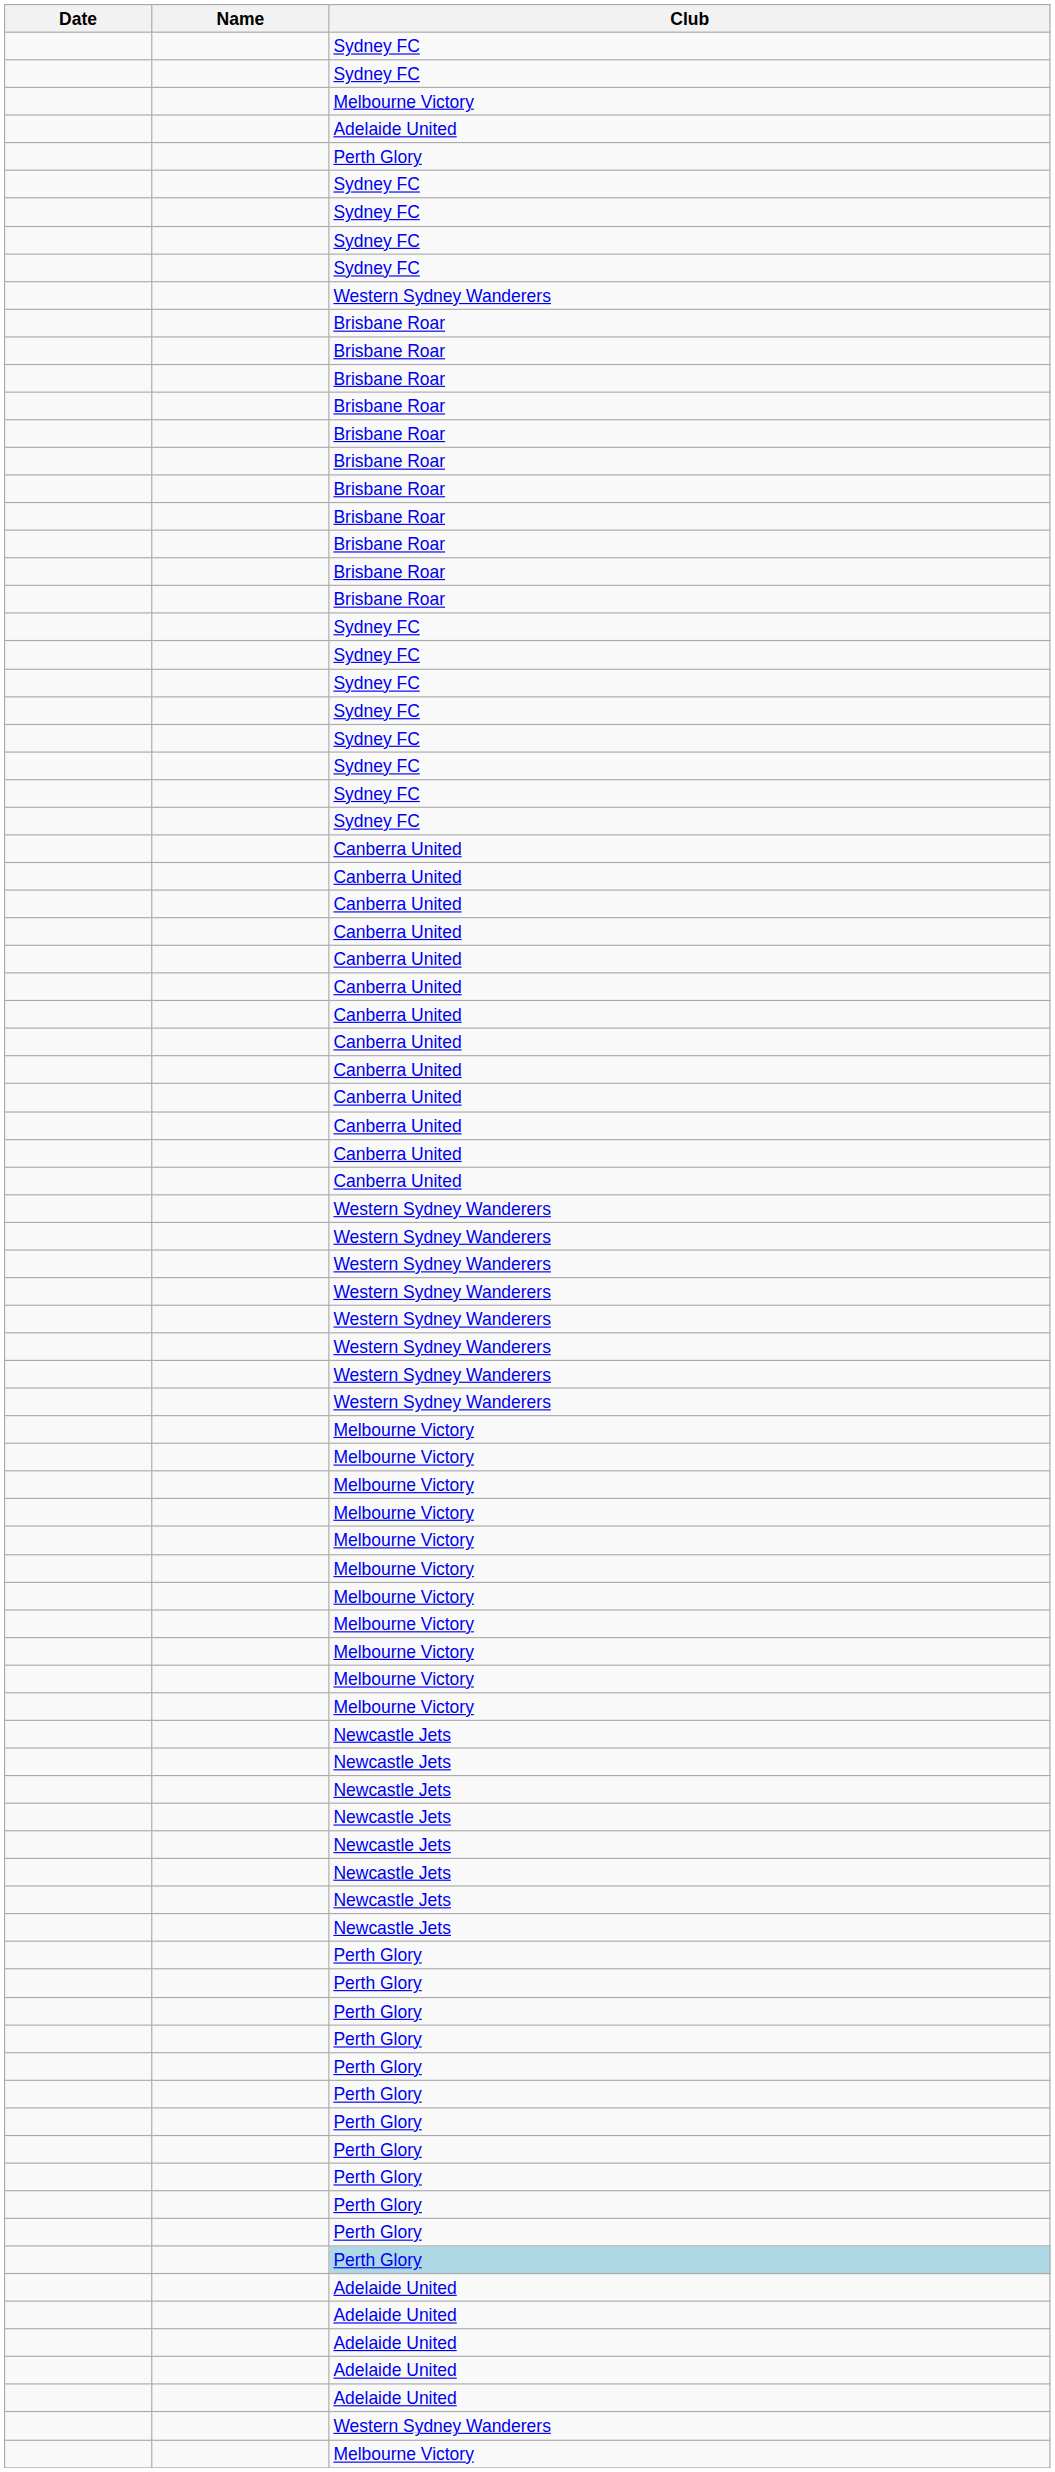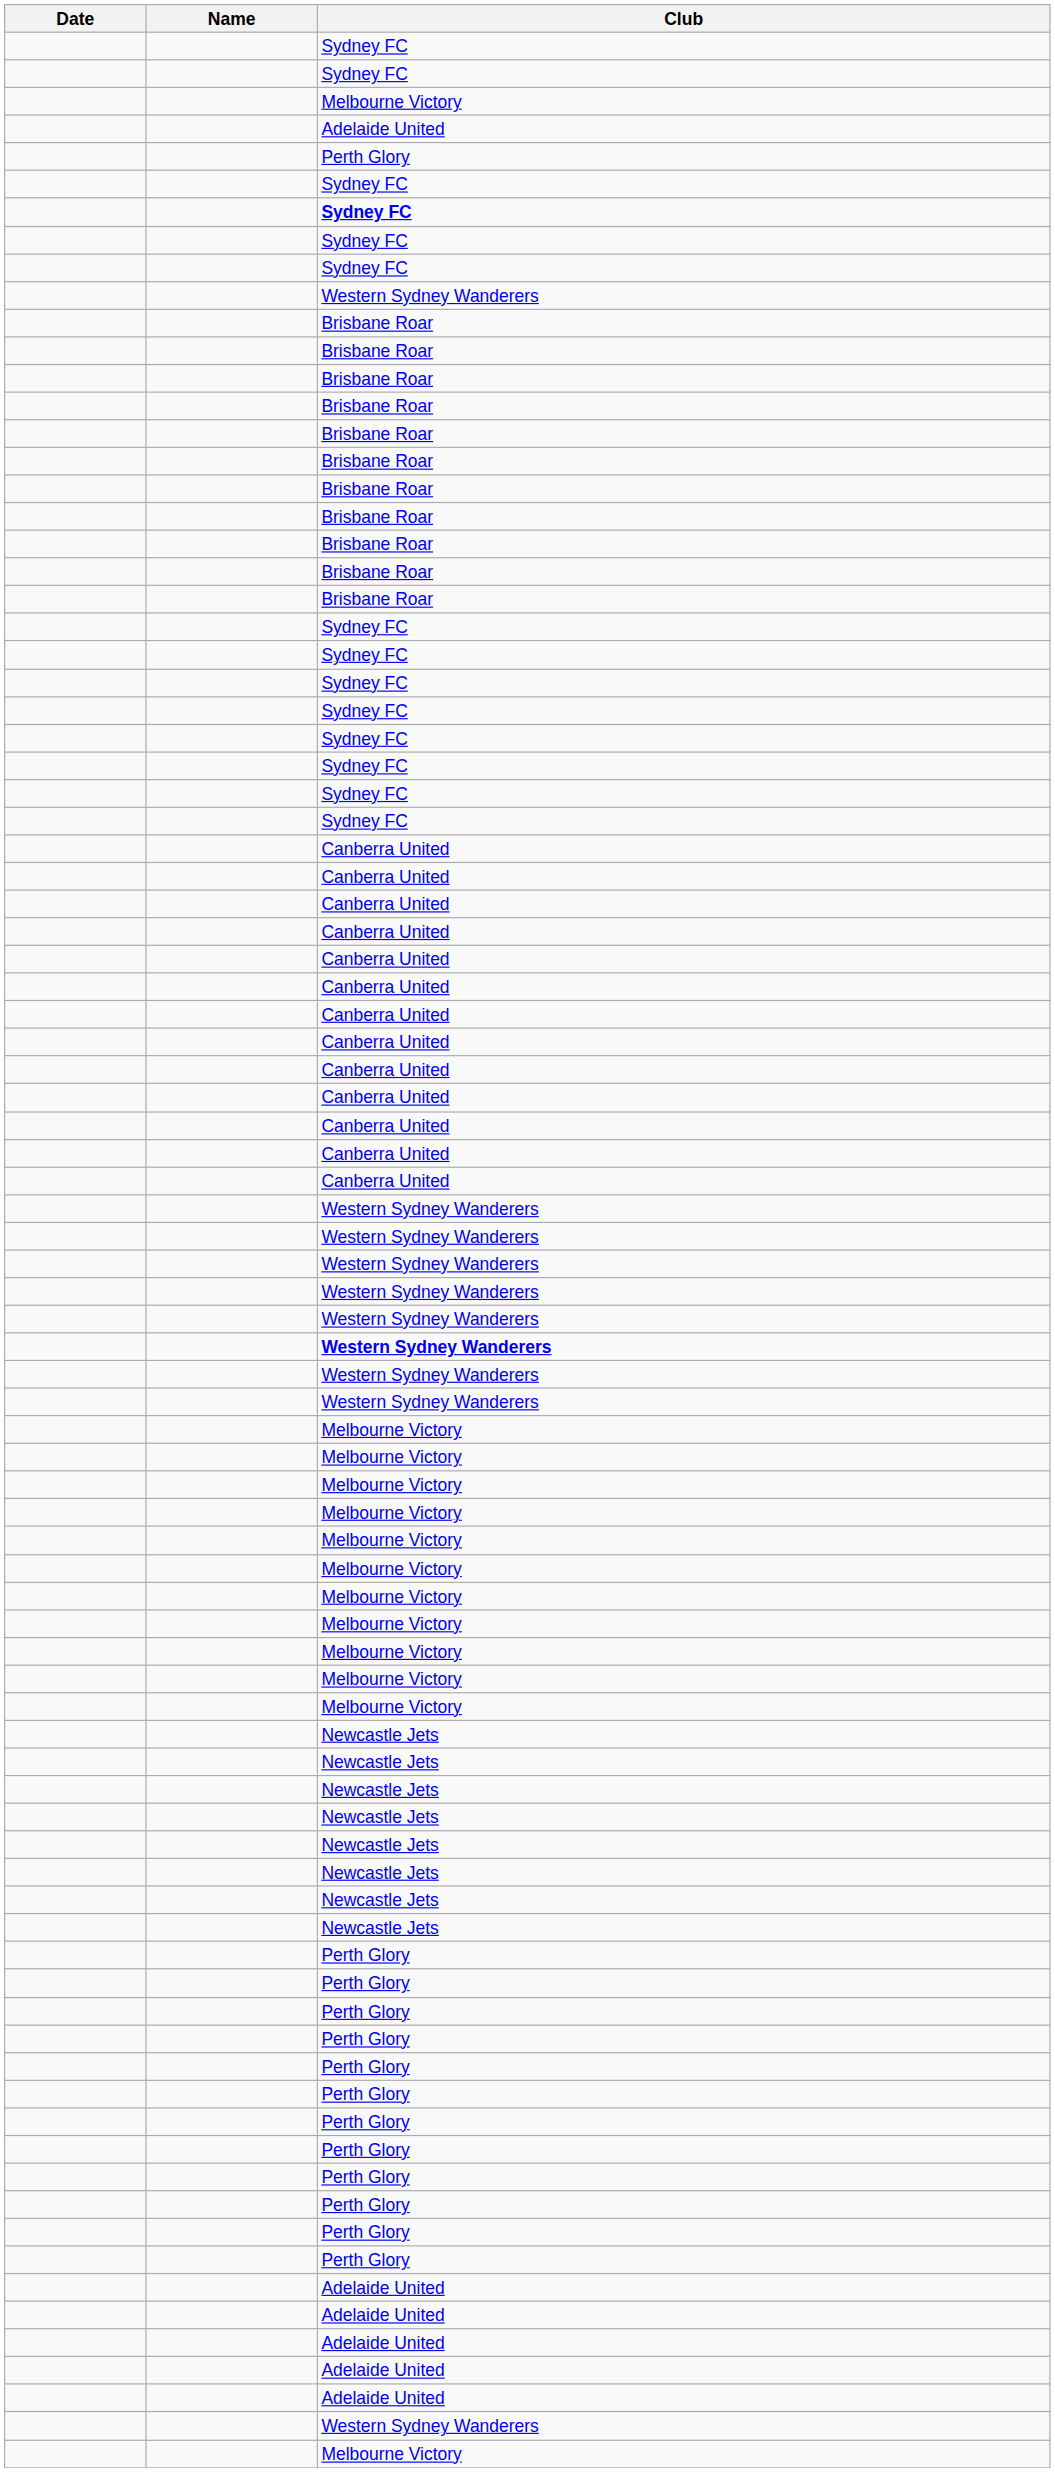(377, 212) normal -> (367, 212) bold
(442, 1347) normal -> (436, 1347) bold
(378, 2260) lightblue background -> (366, 2260) no background
